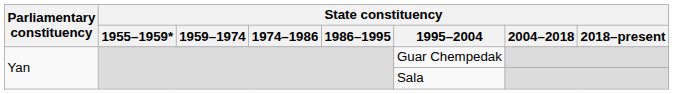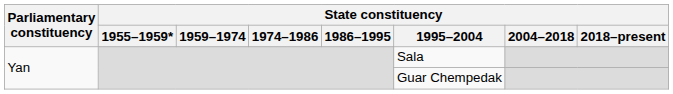(449, 57) Guar Chempedak -> (410, 57) Sala
(410, 78) Sala -> (449, 78) Guar Chempedak
